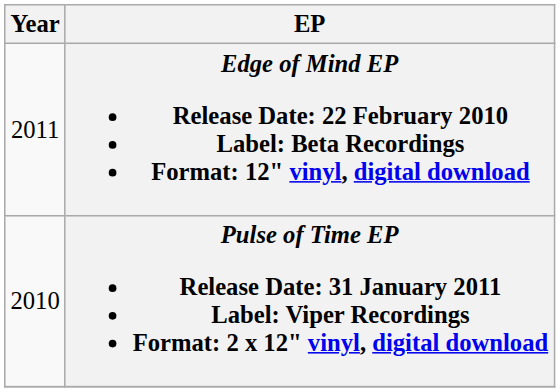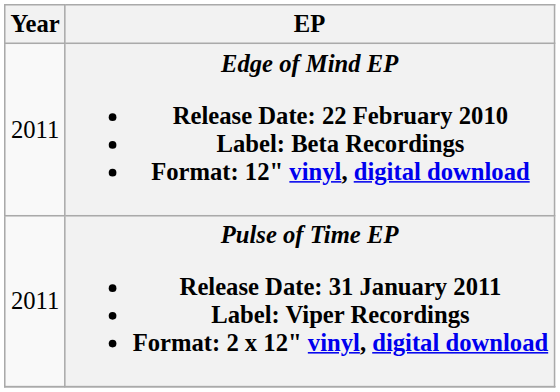(35, 300) 2010 -> (35, 300) 2011
